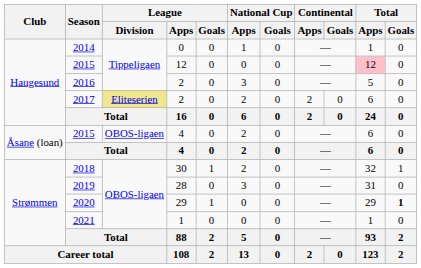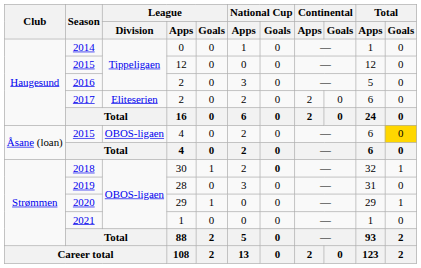(370, 64) pink background -> (370, 64) no background
(134, 99) khaki background -> (134, 99) no background
(401, 133) no background -> (401, 133) gold background
(277, 168) normal -> (277, 168) bold
(401, 202) bold -> (401, 202) normal
